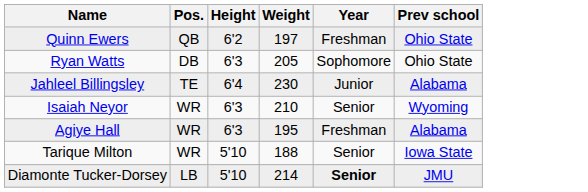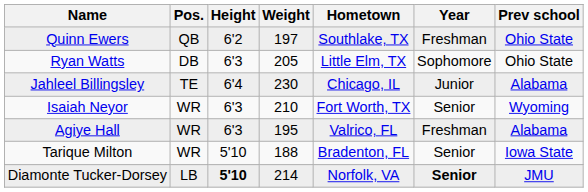+ column: (363, 15)
(233, 175) normal -> (233, 175) bold
